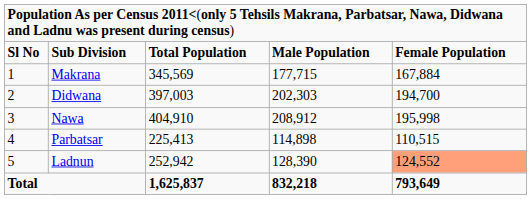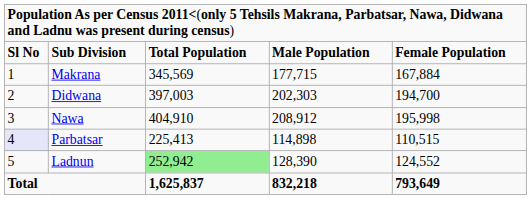(11, 140) no background -> (11, 140) lavender background
(171, 161) no background -> (171, 161) lightgreen background
(418, 161) lightsalmon background -> (418, 161) no background
